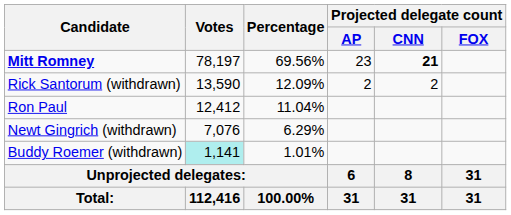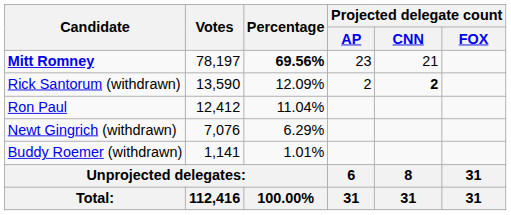(300, 61) normal -> (300, 61) bold
(430, 61) bold -> (430, 61) normal
(434, 84) normal -> (434, 84) bold
(222, 152) paleturquoise background -> (222, 152) no background
